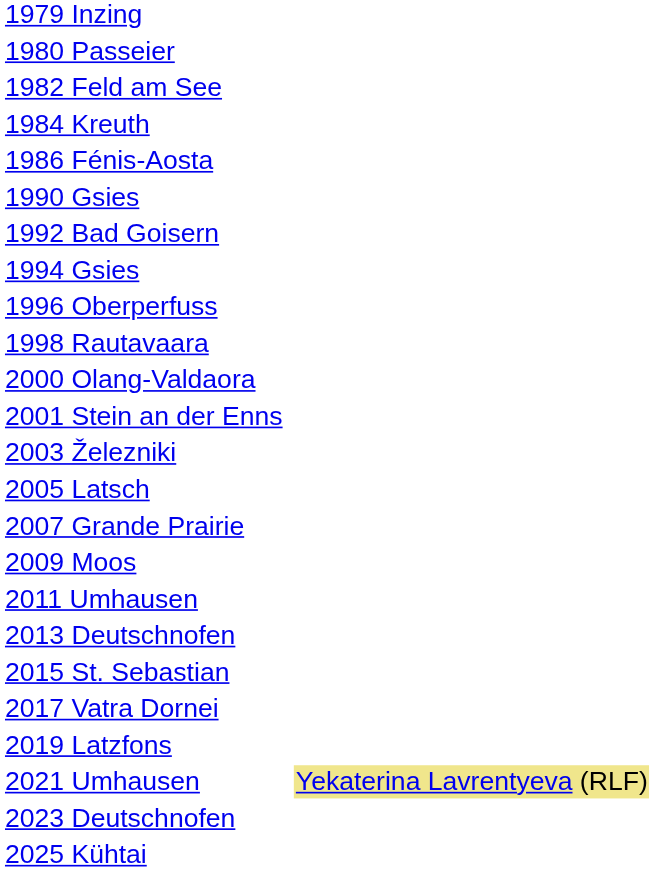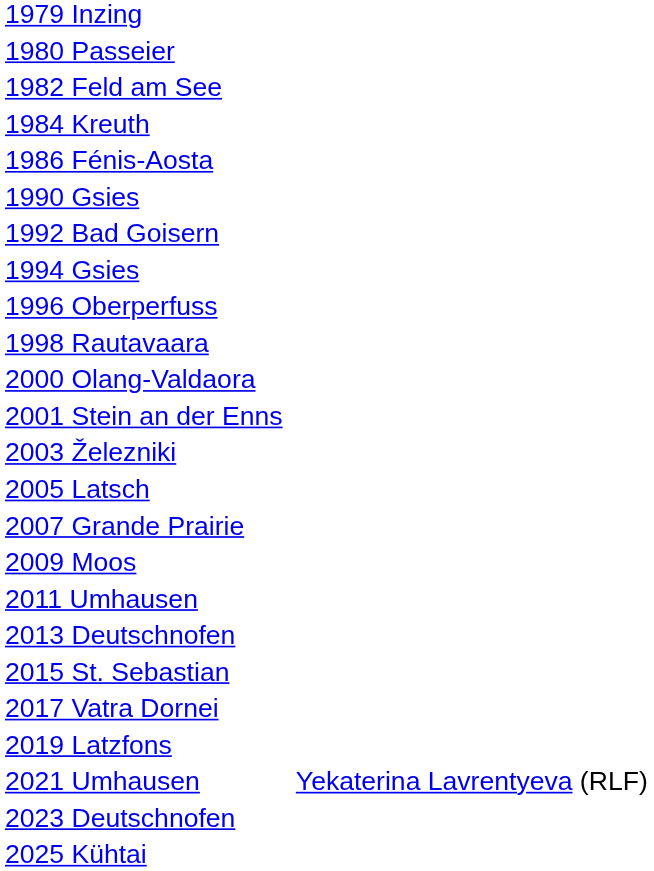(472, 781) khaki background -> (472, 781) no background
